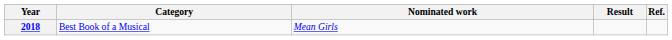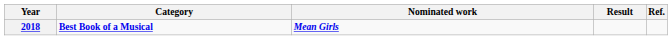(104, 27) normal -> (106, 27) bold
(316, 27) normal -> (316, 27) bold
